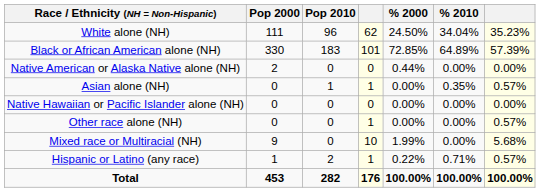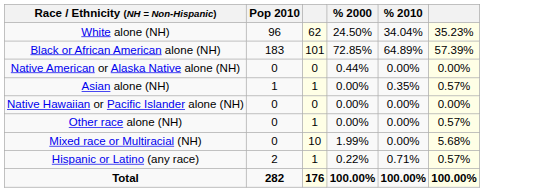- column: (275, 13)
